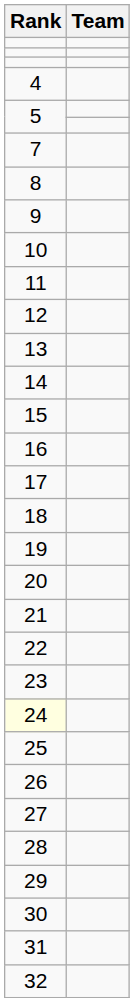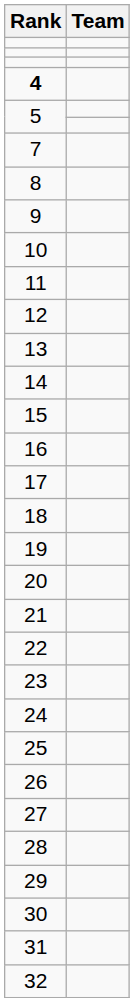(36, 83) normal -> (36, 83) bold
(36, 714) lightyellow background -> (36, 714) no background
